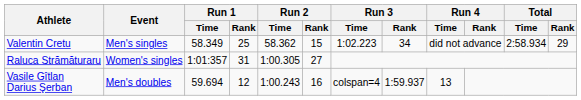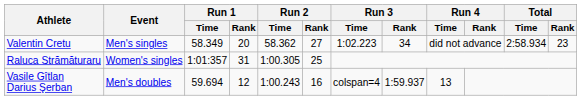(244, 44) 25 -> (244, 44) 20
(317, 44) 15 -> (317, 44) 27
(563, 44) 29 -> (563, 44) 23
(317, 60) 27 -> (317, 60) 25
